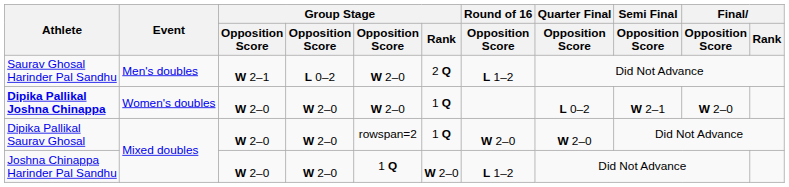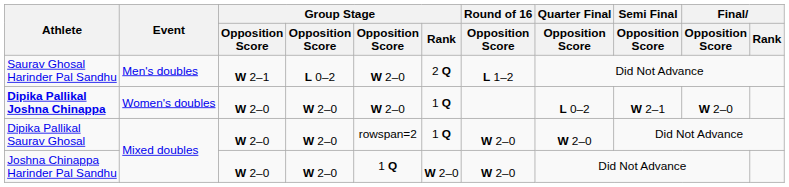(498, 173) L 1–2 -> (498, 173) W 2–0
